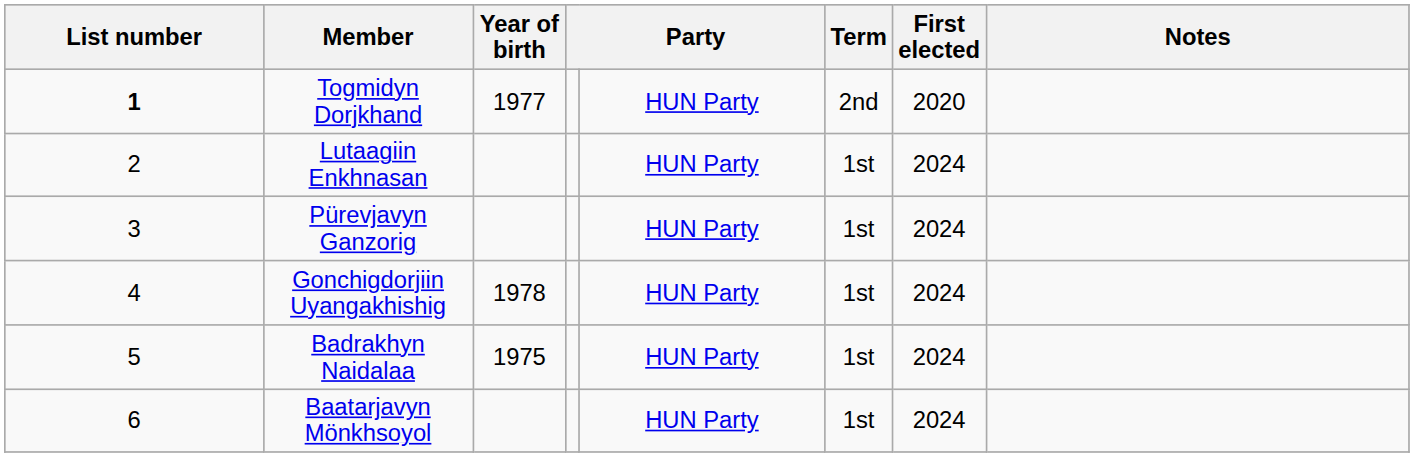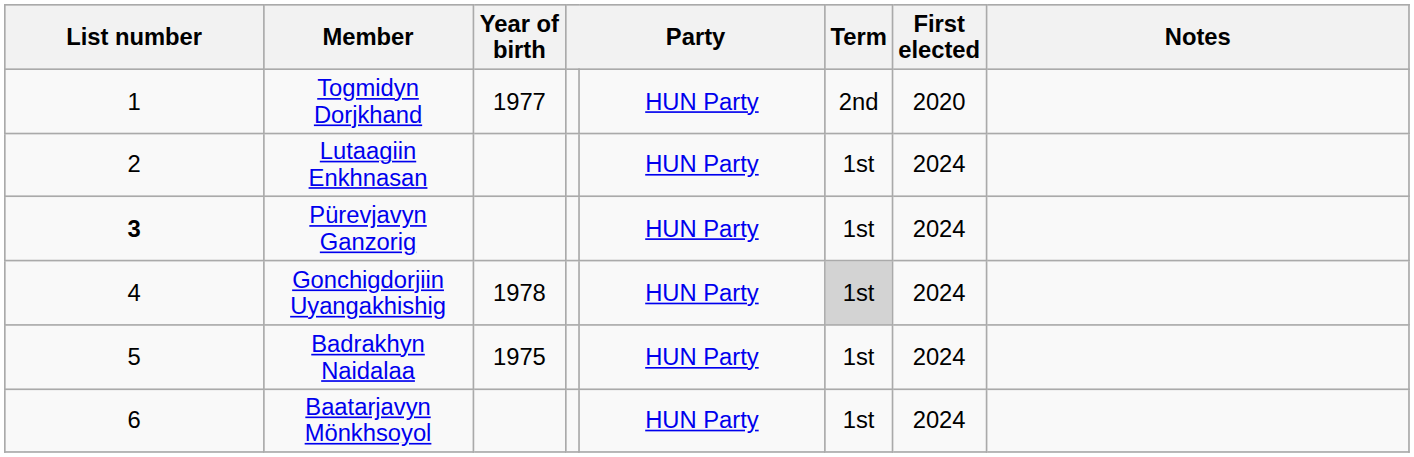(134, 101) bold -> (134, 101) normal
(134, 229) normal -> (134, 229) bold
(859, 293) no background -> (859, 293) lightgrey background
